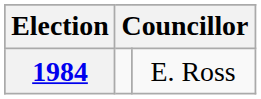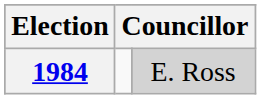(193, 70) no background -> (193, 70) lightgrey background
